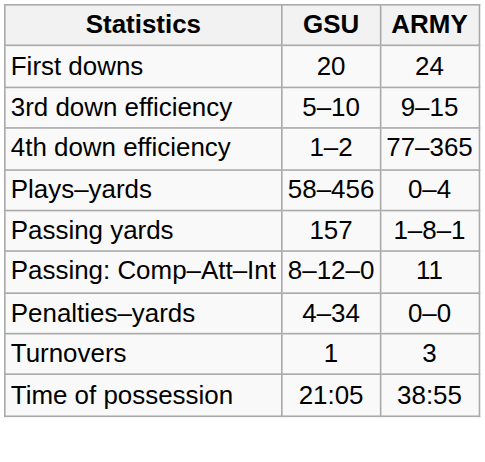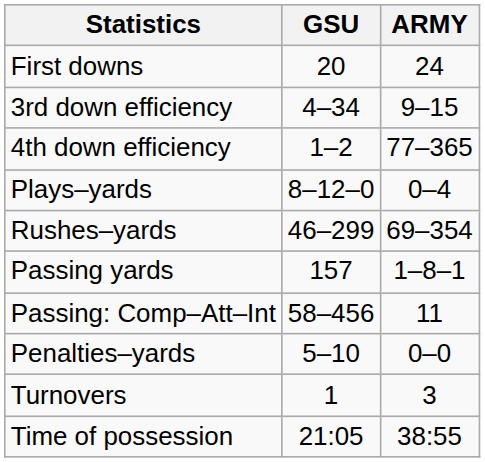(331, 107) 5–10 -> (331, 107) 4–34
(331, 189) 58–456 -> (331, 189) 8–12–0
+ row: (94, 230)
(331, 271) 8–12–0 -> (331, 312) 58–456
(331, 312) 4–34 -> (331, 353) 5–10
